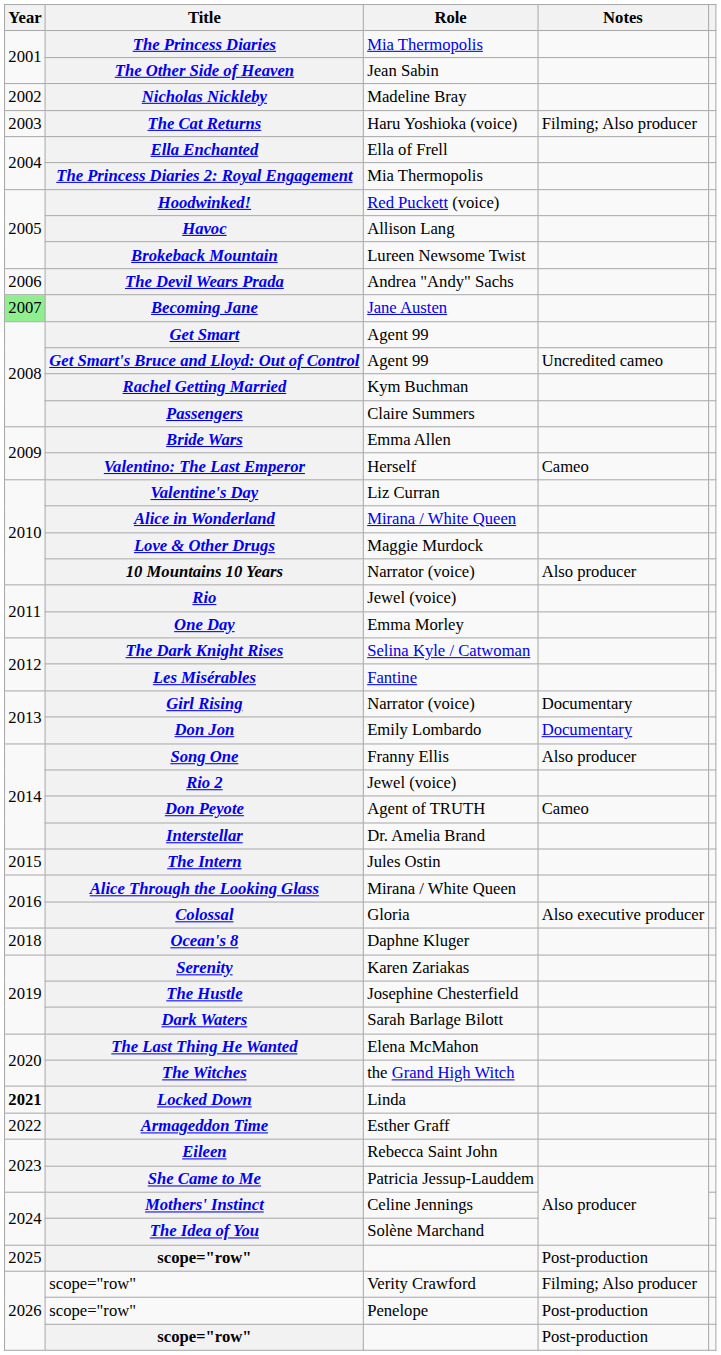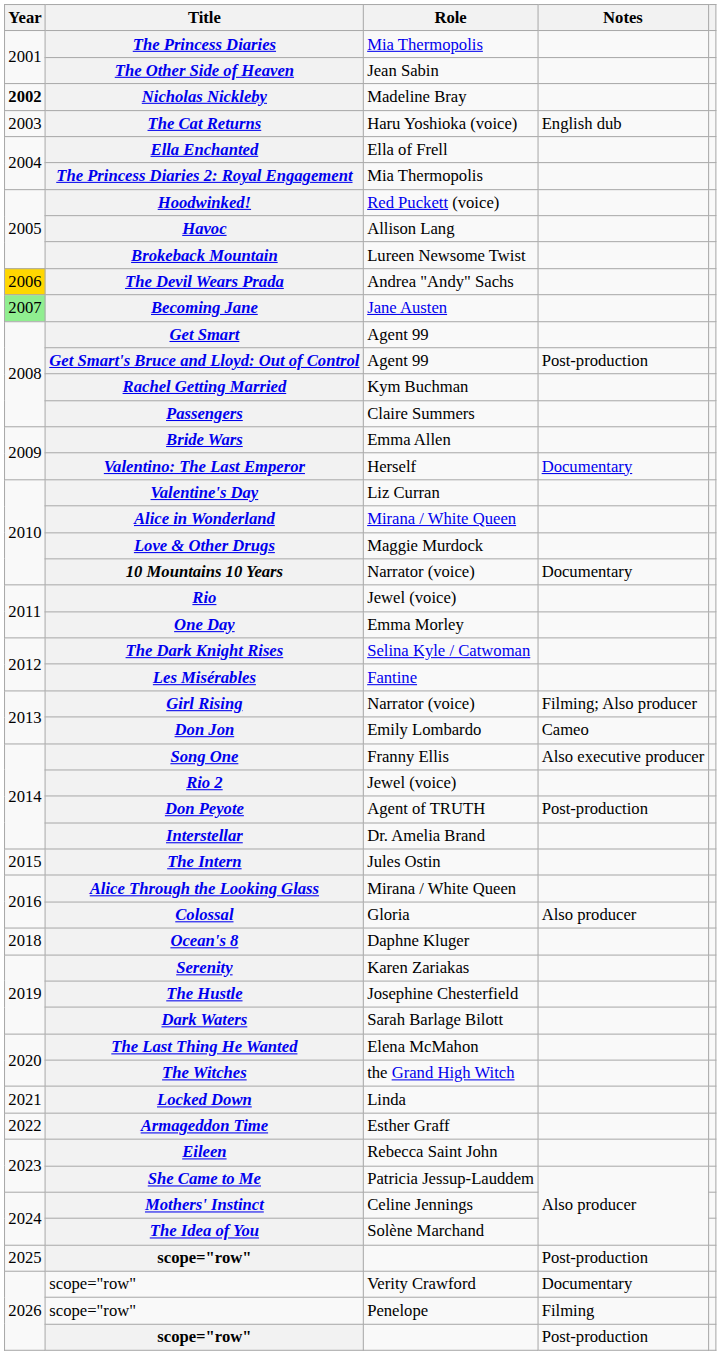(25, 96) normal -> (25, 96) bold
(619, 123) Filming; Also producer -> (582, 123) English dub
(25, 281) no background -> (25, 281) gold background
(602, 360) Uncredited cameo -> (595, 360) Post-production
(565, 466) Cameo -> (587, 466) Documentary
(589, 571) Also producer -> (587, 571) Documentary
(587, 703) Documentary -> (619, 703) Filming; Also producer
(587, 730) Documentary -> (565, 730) Cameo
(589, 756) Also producer -> (623, 756) Also executive producer
(565, 809) Cameo -> (595, 809) Post-production
(623, 914) Also executive producer -> (589, 914) Also producer
(25, 1099) bold -> (25, 1099) normal
(619, 1284) Filming; Also producer -> (587, 1284) Documentary
(595, 1310) Post-production -> (568, 1310) Filming
